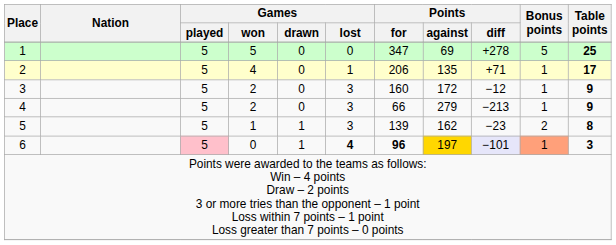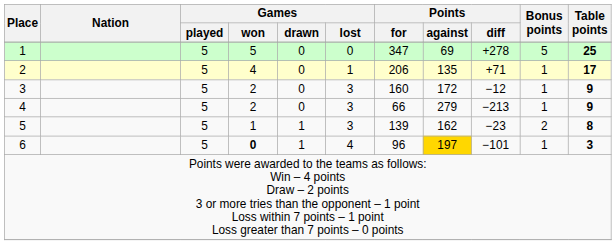(205, 145) pink background -> (205, 145) no background
(253, 145) normal -> (253, 145) bold
(350, 145) bold -> (350, 145) normal
(399, 145) bold -> (399, 145) normal
(496, 145) lavender background -> (496, 145) no background
(544, 145) lightsalmon background -> (544, 145) no background
